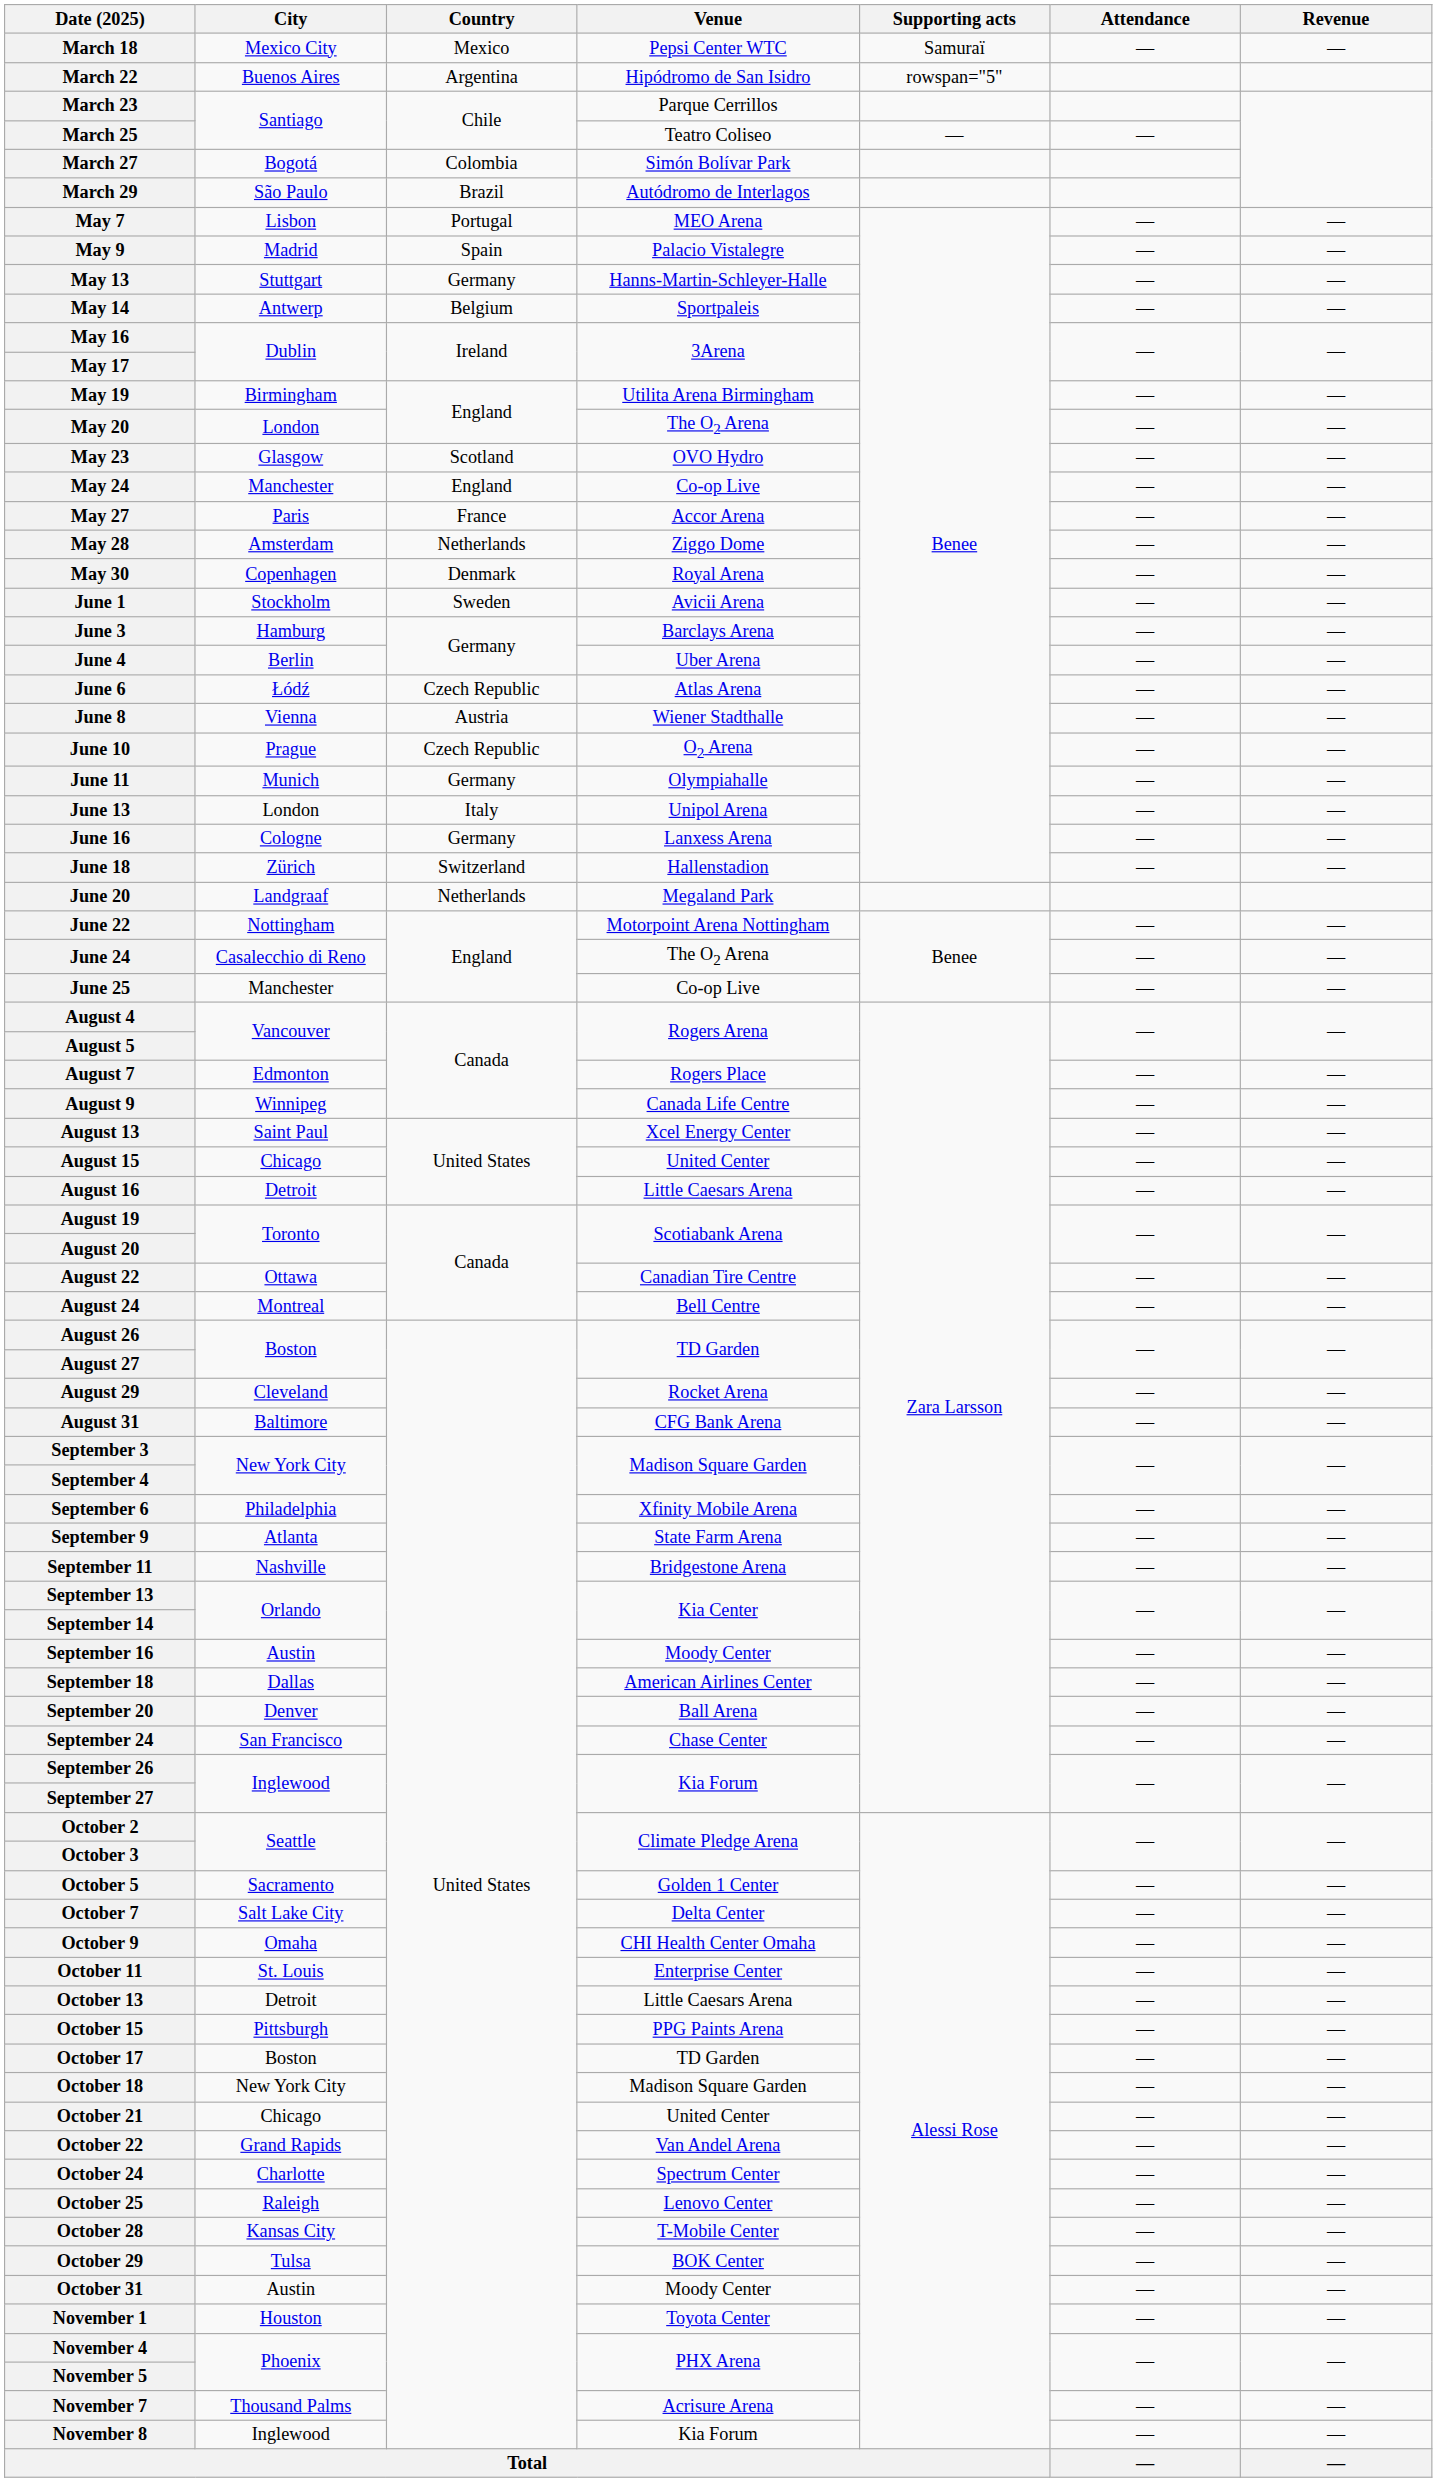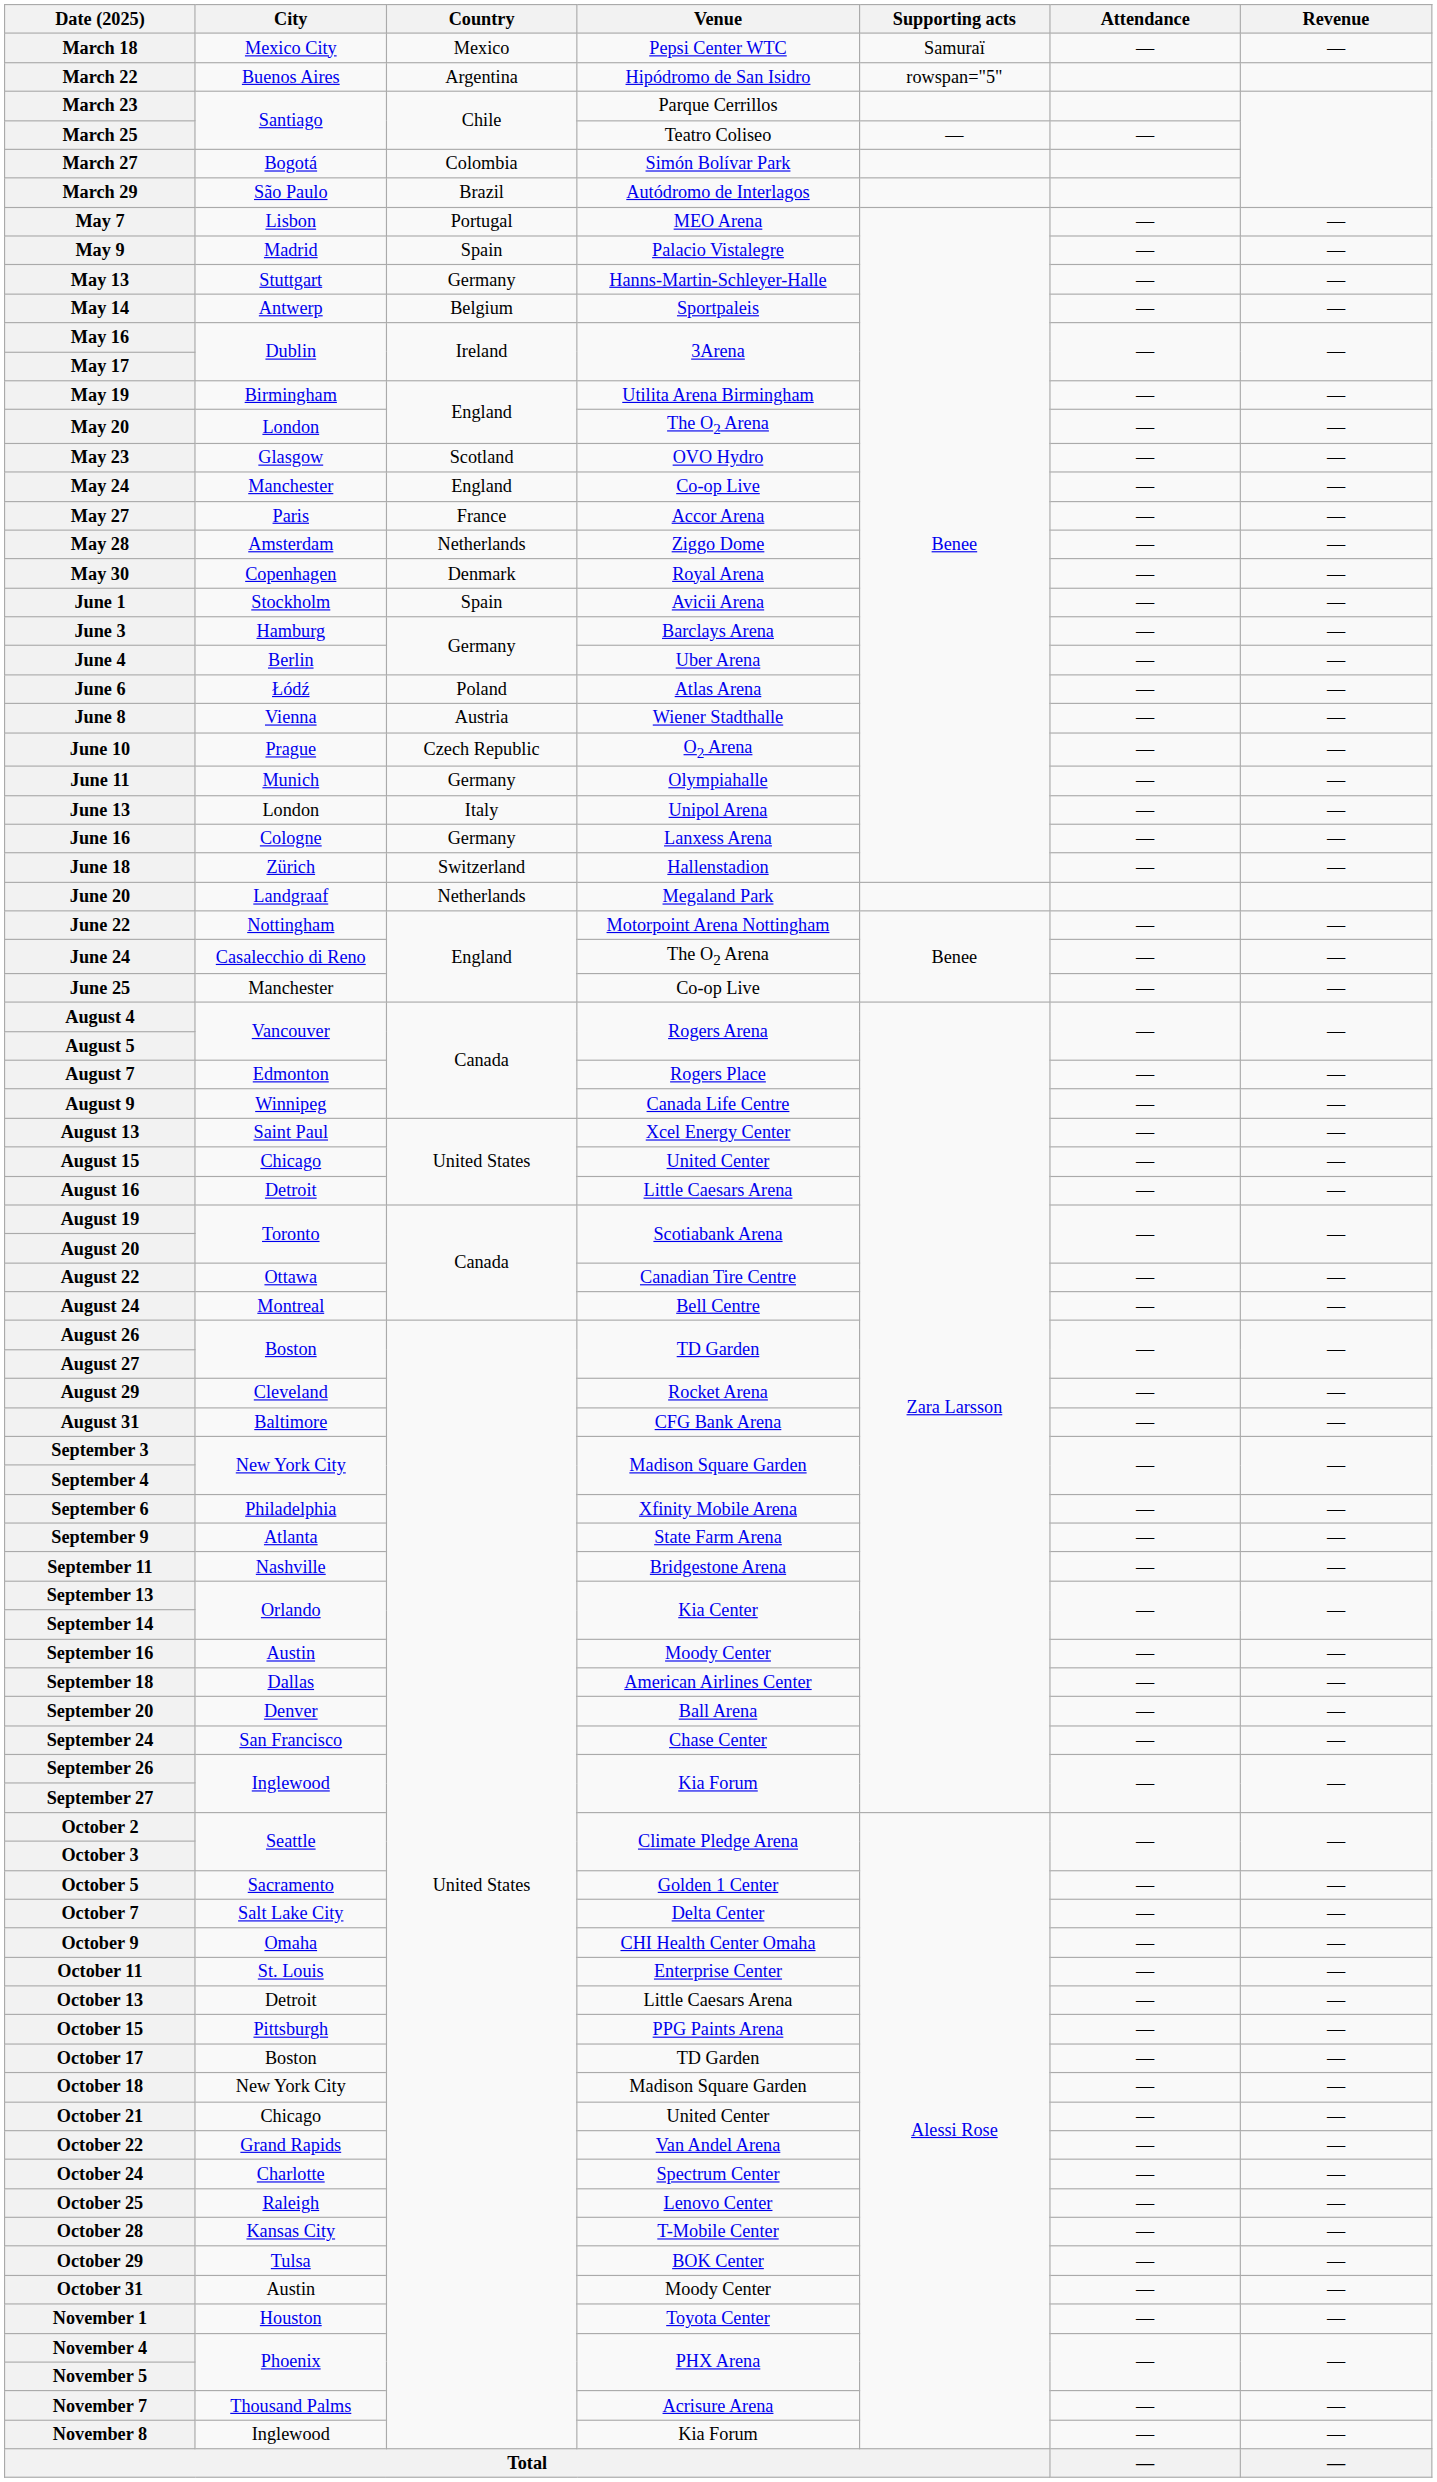(482, 602) Sweden -> (482, 602) Spain
(482, 689) Czech Republic -> (482, 689) Poland
